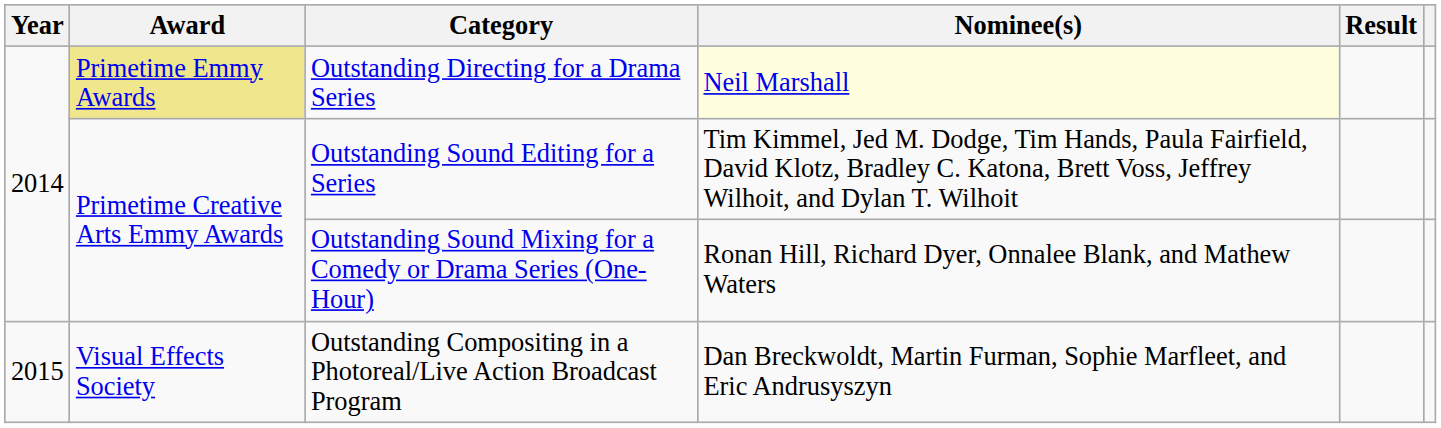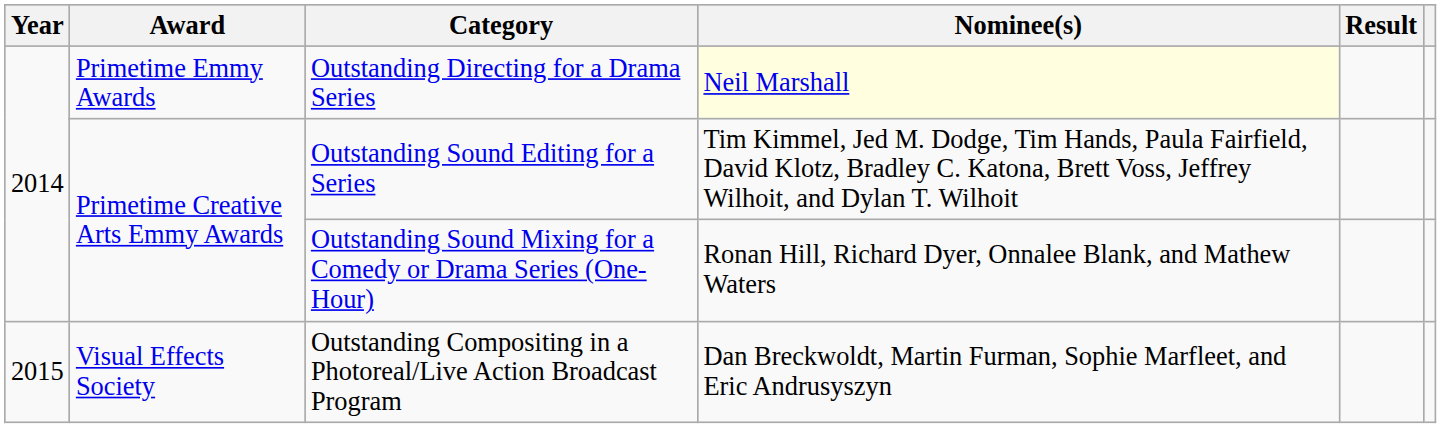(169, 82) khaki background -> (169, 82) no background
